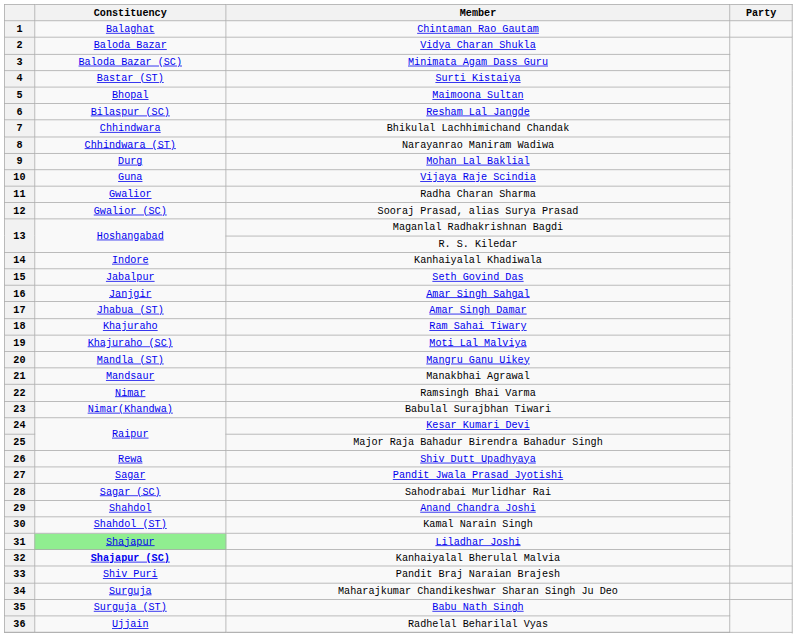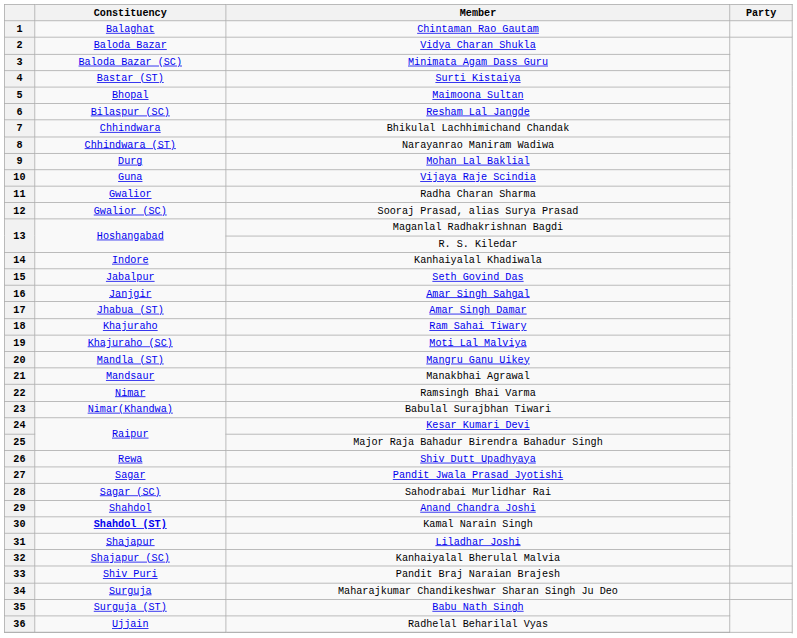(130, 525) normal -> (130, 525) bold
(130, 541) lightgreen background -> (130, 541) no background
(130, 558) bold -> (130, 558) normal
